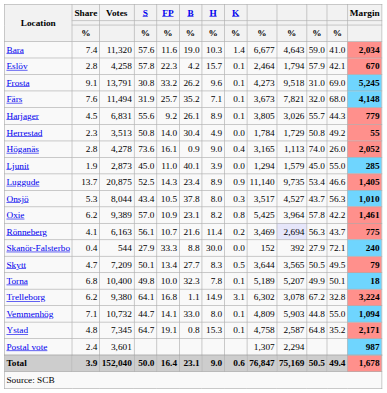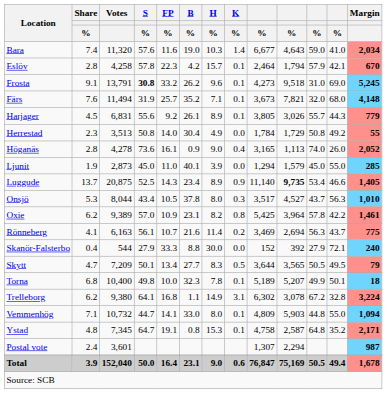(146, 83) normal -> (146, 83) bold
(294, 182) normal -> (294, 182) bold
(294, 231) lavender background -> (294, 231) no background
